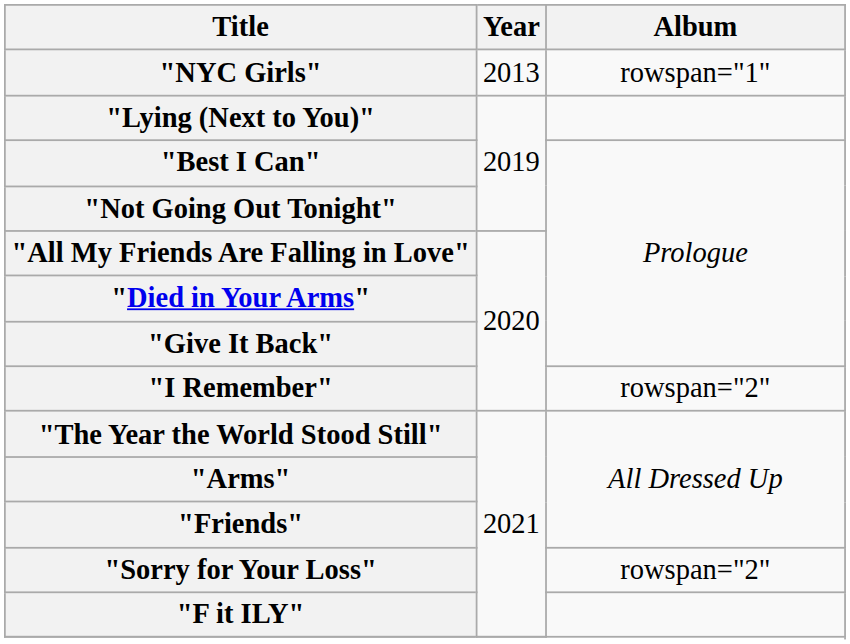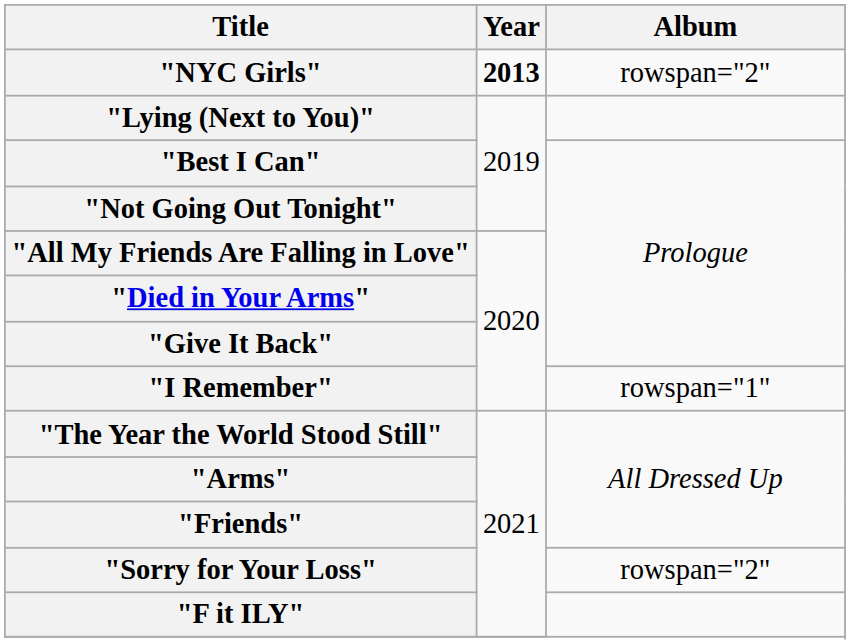(511, 72) normal -> (511, 72) bold
(695, 72) rowspan="1" -> (695, 72) rowspan="2"
(695, 388) rowspan="2" -> (695, 388) rowspan="1"
